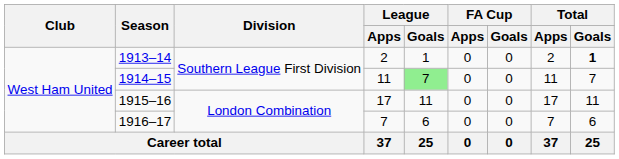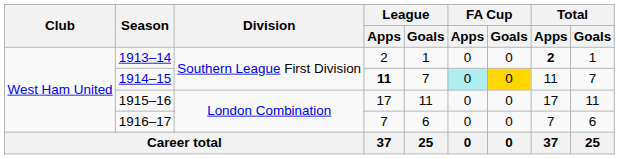(551, 57) normal -> (551, 57) bold
(592, 57) bold -> (592, 57) normal
(384, 79) normal -> (384, 79) bold
(426, 79) lightgreen background -> (426, 79) no background
(467, 79) no background -> (467, 79) paleturquoise background
(509, 79) no background -> (509, 79) gold background
